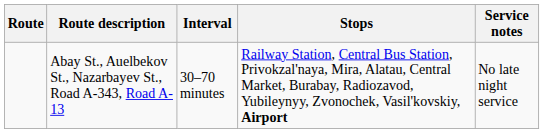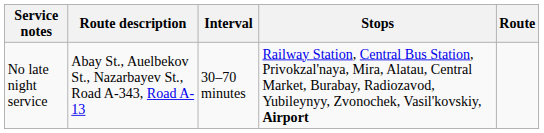columns swapped: (26, 23) <-> (507, 23)
